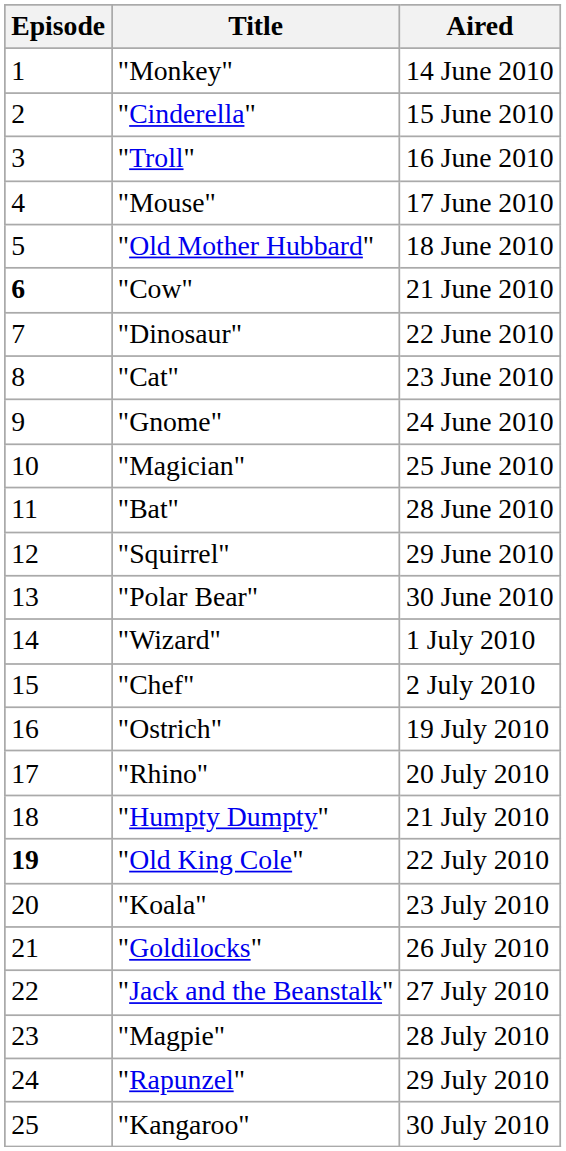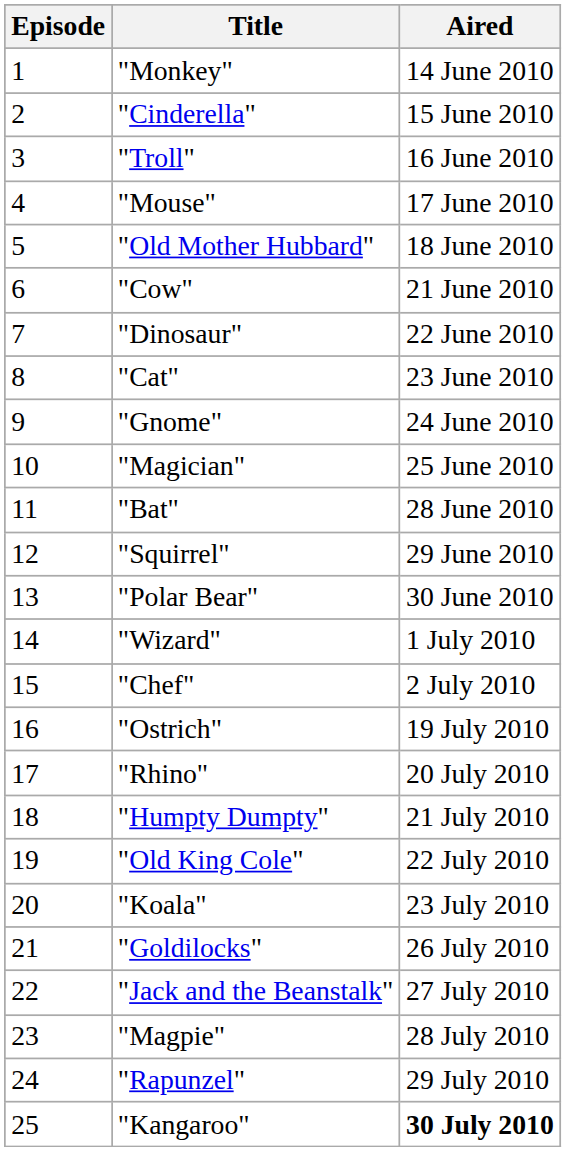(18, 289) bold -> (18, 289) normal
(25, 860) bold -> (25, 860) normal
(478, 1123) normal -> (480, 1123) bold
